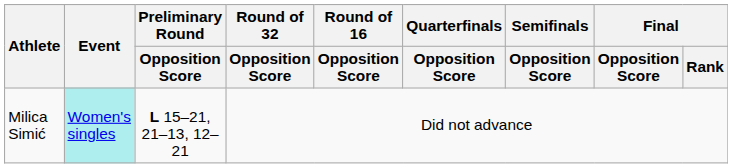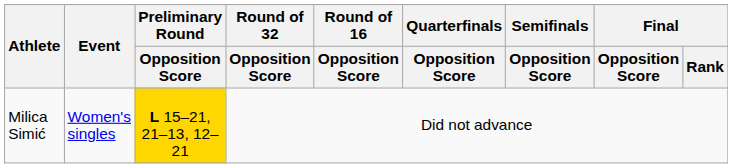(99, 126) paleturquoise background -> (99, 126) no background
(180, 134) no background -> (180, 134) gold background
